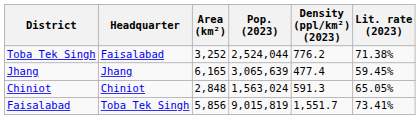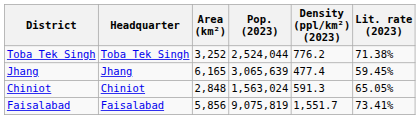(132, 54) Faisalabad -> (145, 54) Toba Tek Singh
(145, 106) Toba Tek Singh -> (132, 106) Faisalabad
(260, 106) 9,015,819 -> (260, 106) 9,075,819
